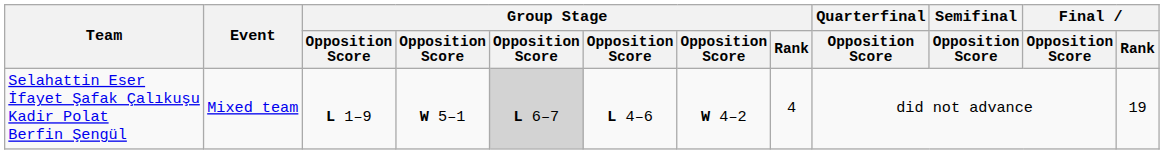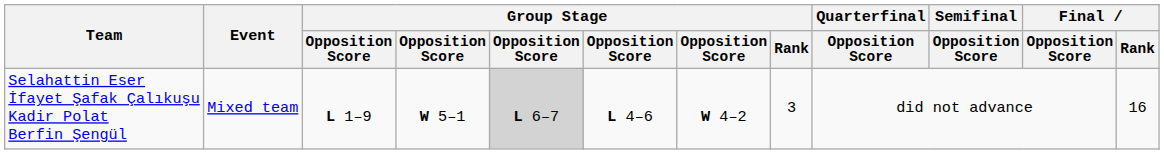(792, 108) 4 -> (792, 108) 3
(1138, 108) 19 -> (1138, 108) 16
